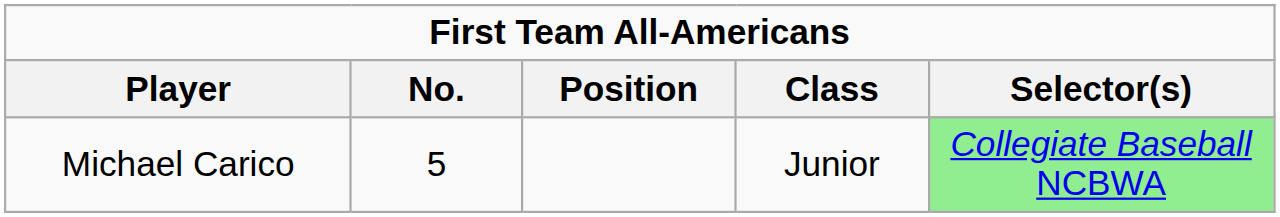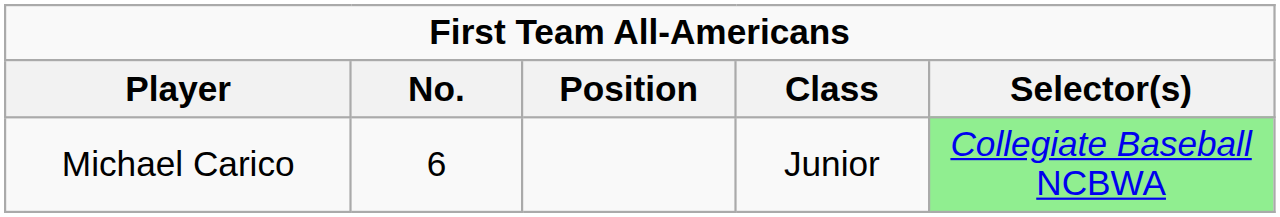(436, 163) 5 -> (436, 163) 6
